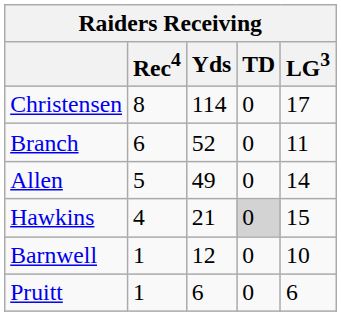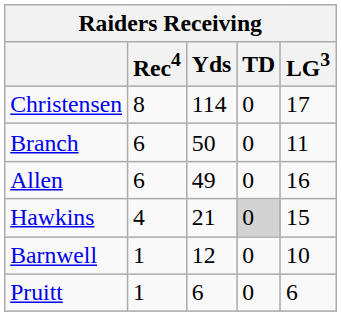(204, 142) 52 -> (204, 142) 50
(139, 179) 5 -> (139, 179) 6
(298, 179) 14 -> (298, 179) 16
